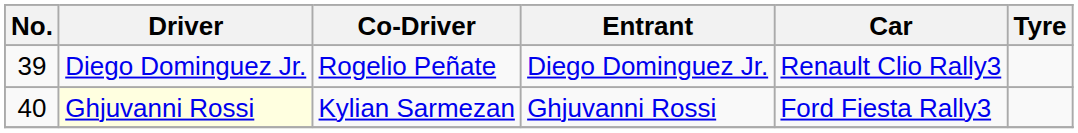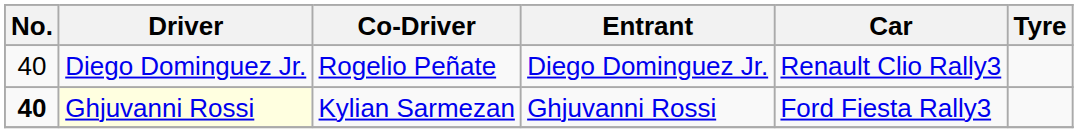(32, 66) 39 -> (32, 66) 40
(32, 107) normal -> (32, 107) bold
